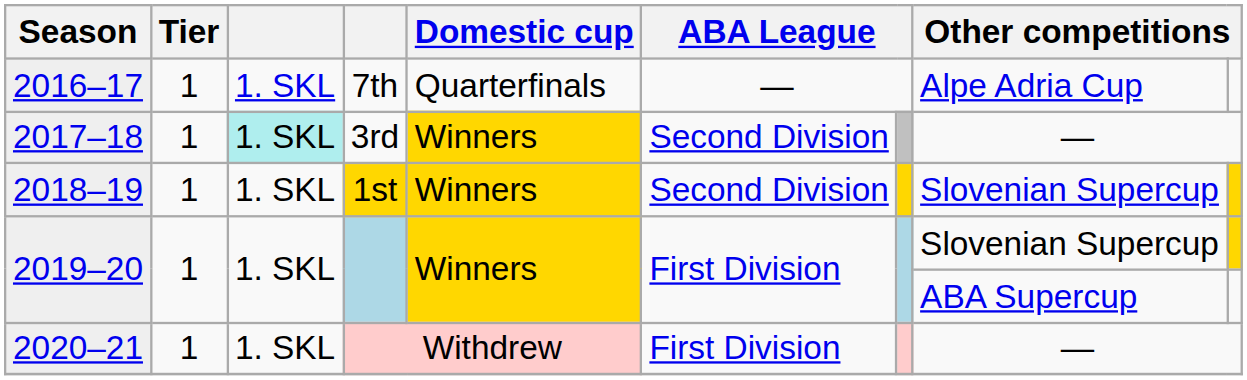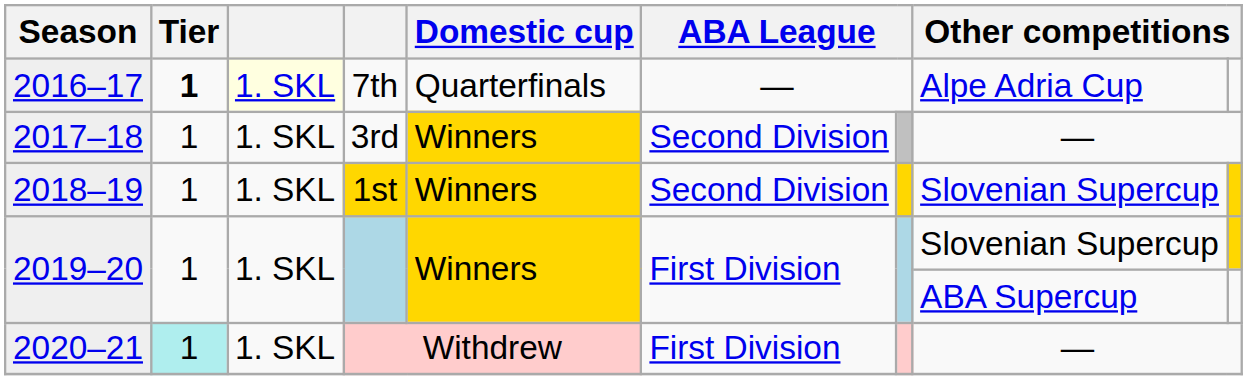(189, 85) normal -> (189, 85) bold
(285, 85) no background -> (285, 85) lightyellow background
(285, 138) paleturquoise background -> (285, 138) no background
(189, 349) no background -> (189, 349) paleturquoise background
